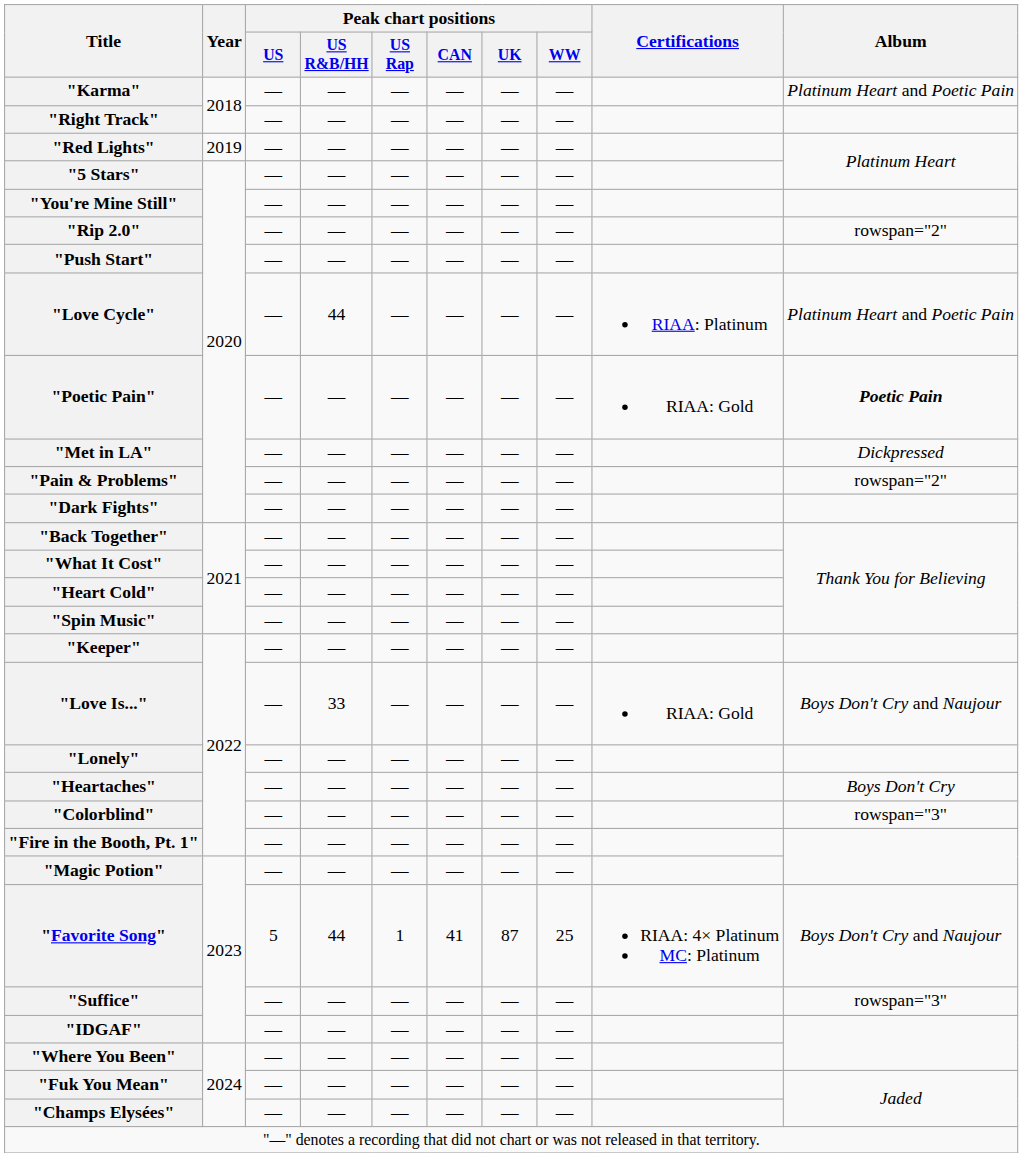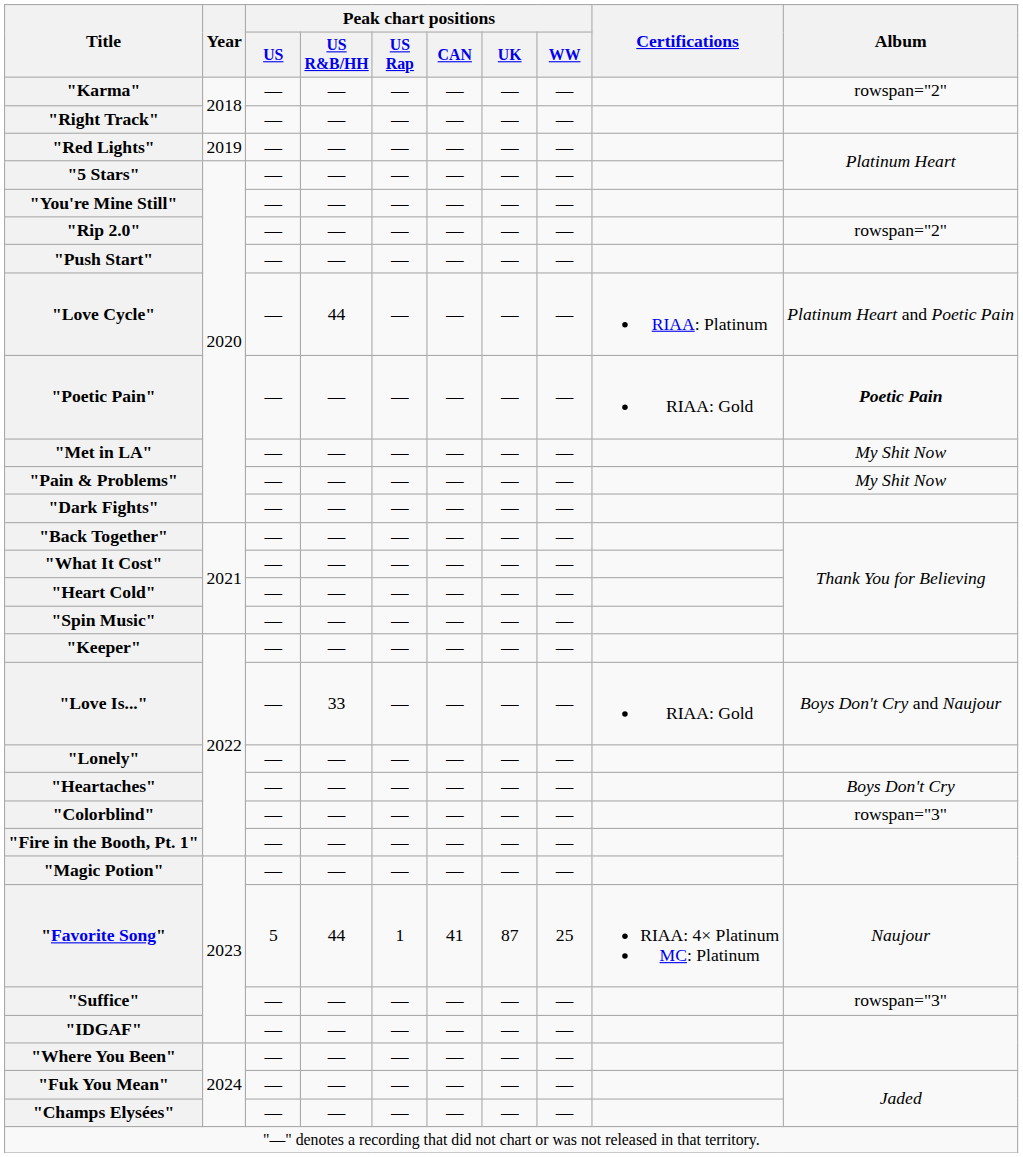(901, 91) Platinum Heart and Poetic Pain -> (901, 91) rowspan="2"
(901, 452) Dickpressed -> (901, 452) My Shit Now
(901, 480) rowspan="2" -> (901, 480) My Shit Now
(901, 935) Boys Don't Cry and Naujour -> (901, 935) Naujour
